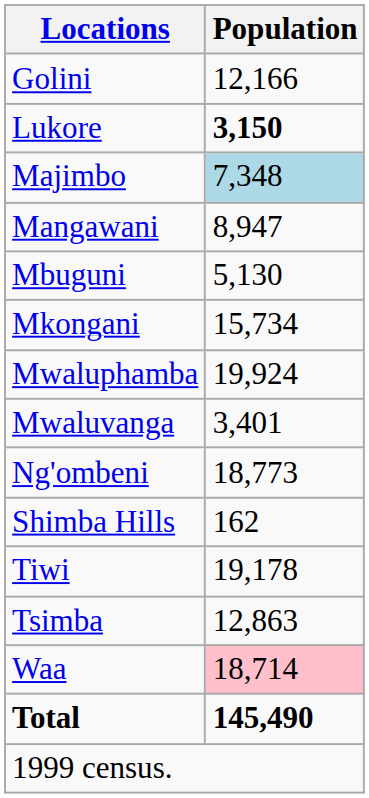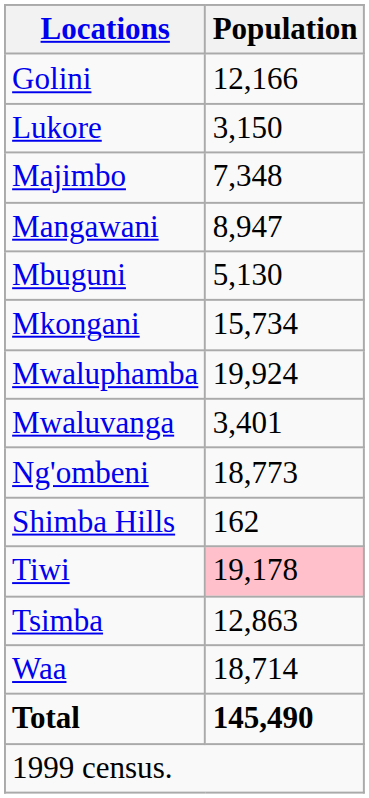(248, 127) bold -> (248, 127) normal
(248, 176) lightblue background -> (248, 176) no background
(255, 570) no background -> (255, 570) pink background
(255, 669) pink background -> (255, 669) no background
